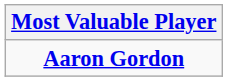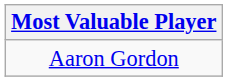(114, 57) bold -> (114, 57) normal
